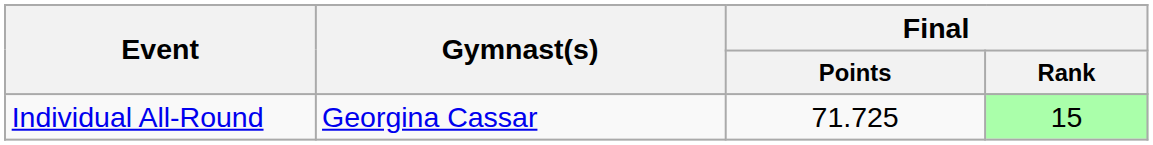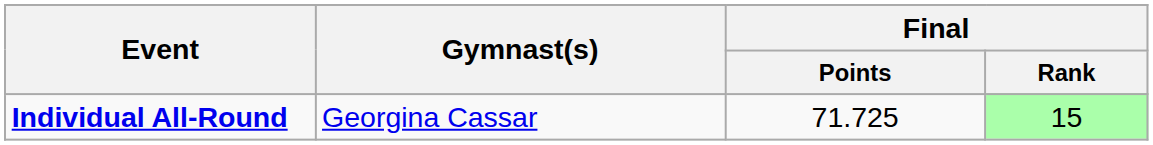(138, 117) normal -> (150, 117) bold
